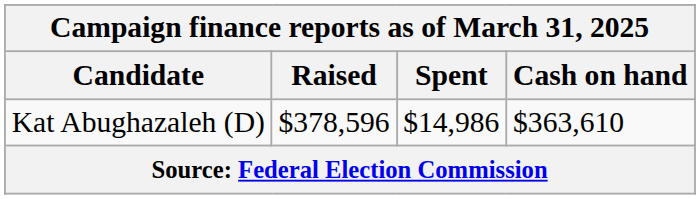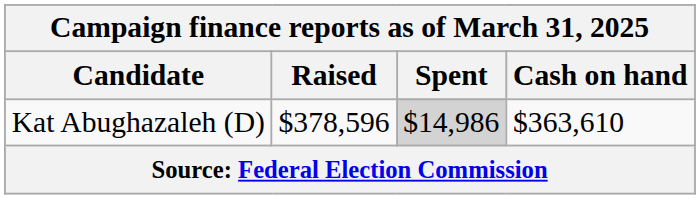(451, 121) no background -> (451, 121) lightgrey background
